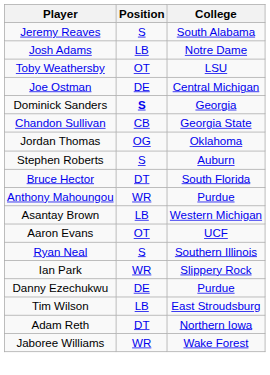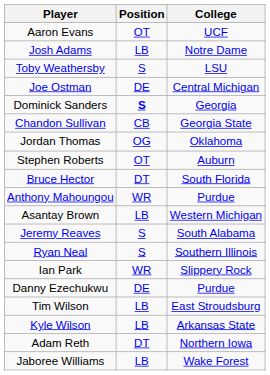rows swapped: (60, 32) <-> (60, 233)
(142, 69) OT -> (142, 69) S
(142, 160) S -> (142, 160) OT
+ row: (60, 325)
(142, 343) WR -> (142, 361) LB
